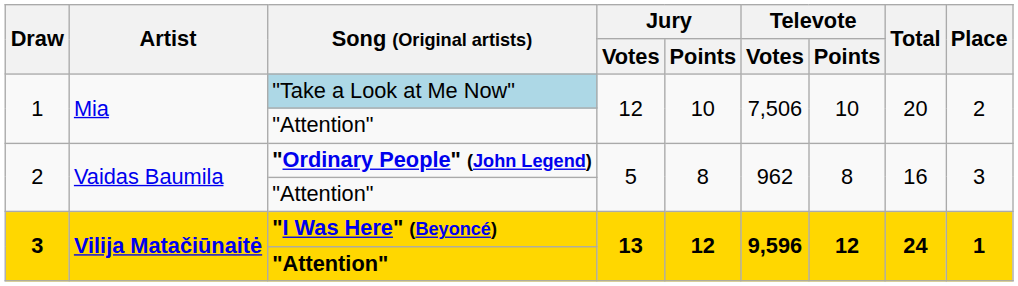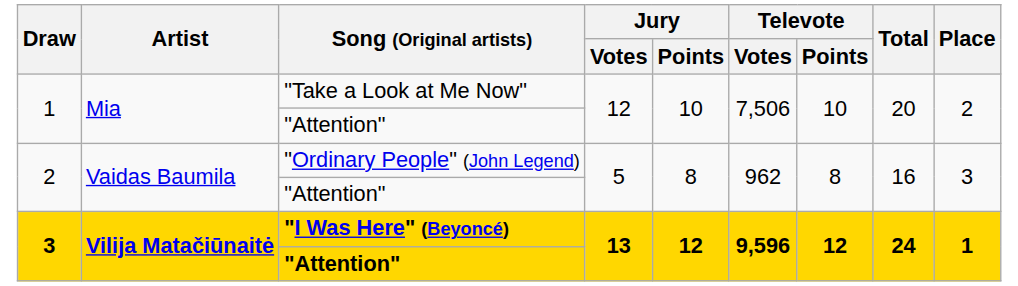(394, 90) lightblue background -> (406, 90) no background
(432, 159) bold -> (432, 159) normal
